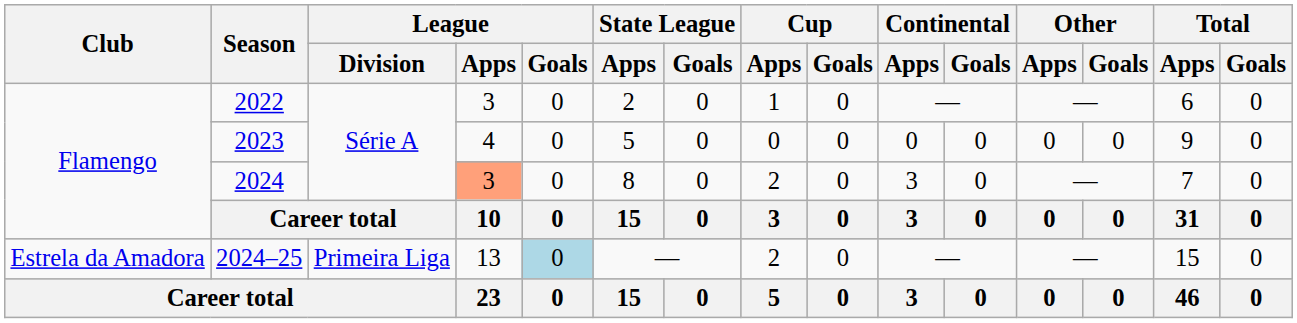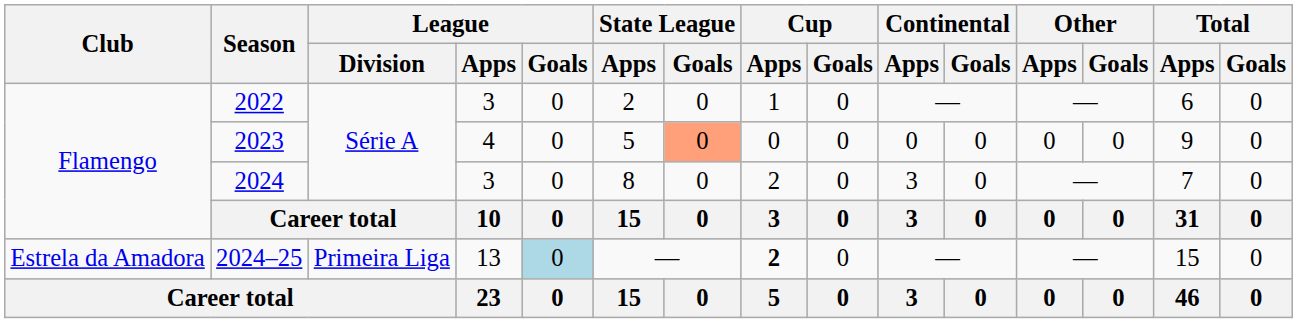(703, 141) no background -> (703, 141) lightsalmon background
(489, 180) lightsalmon background -> (489, 180) no background
(774, 258) normal -> (774, 258) bold
